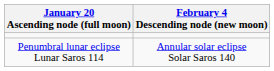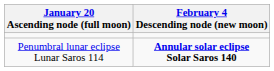(202, 52) normal -> (202, 52) bold
